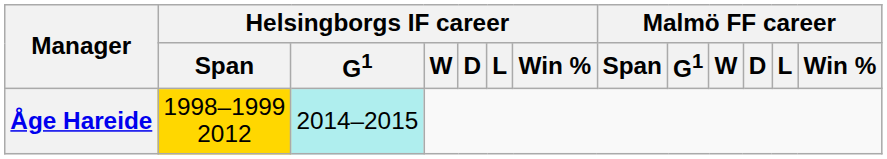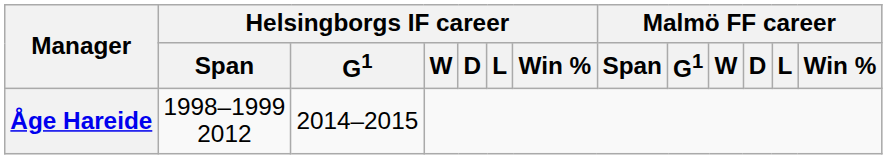(224, 121) gold background -> (224, 121) no background
(357, 121) paleturquoise background -> (357, 121) no background
